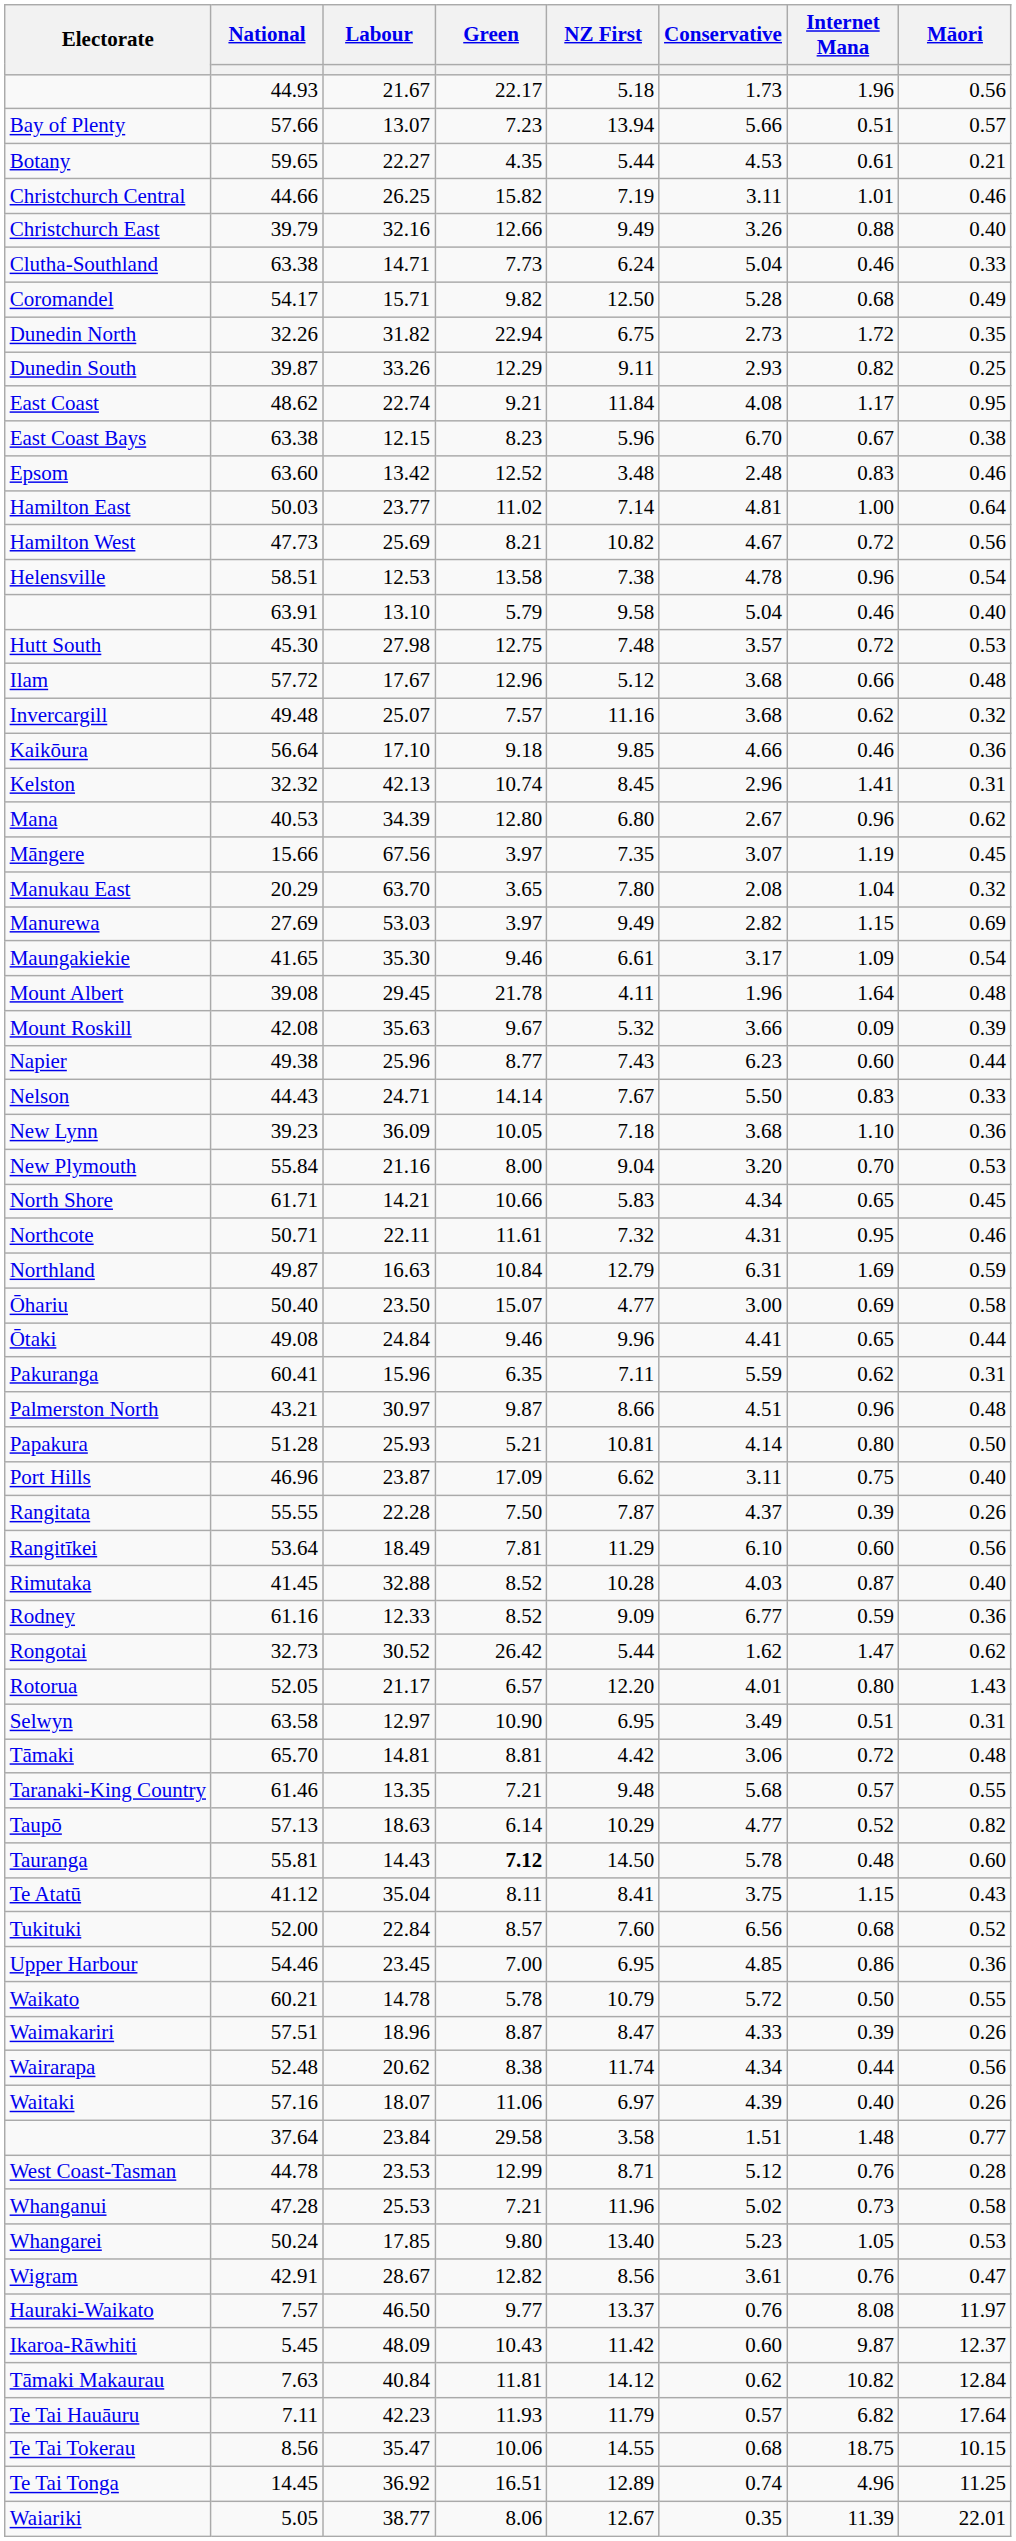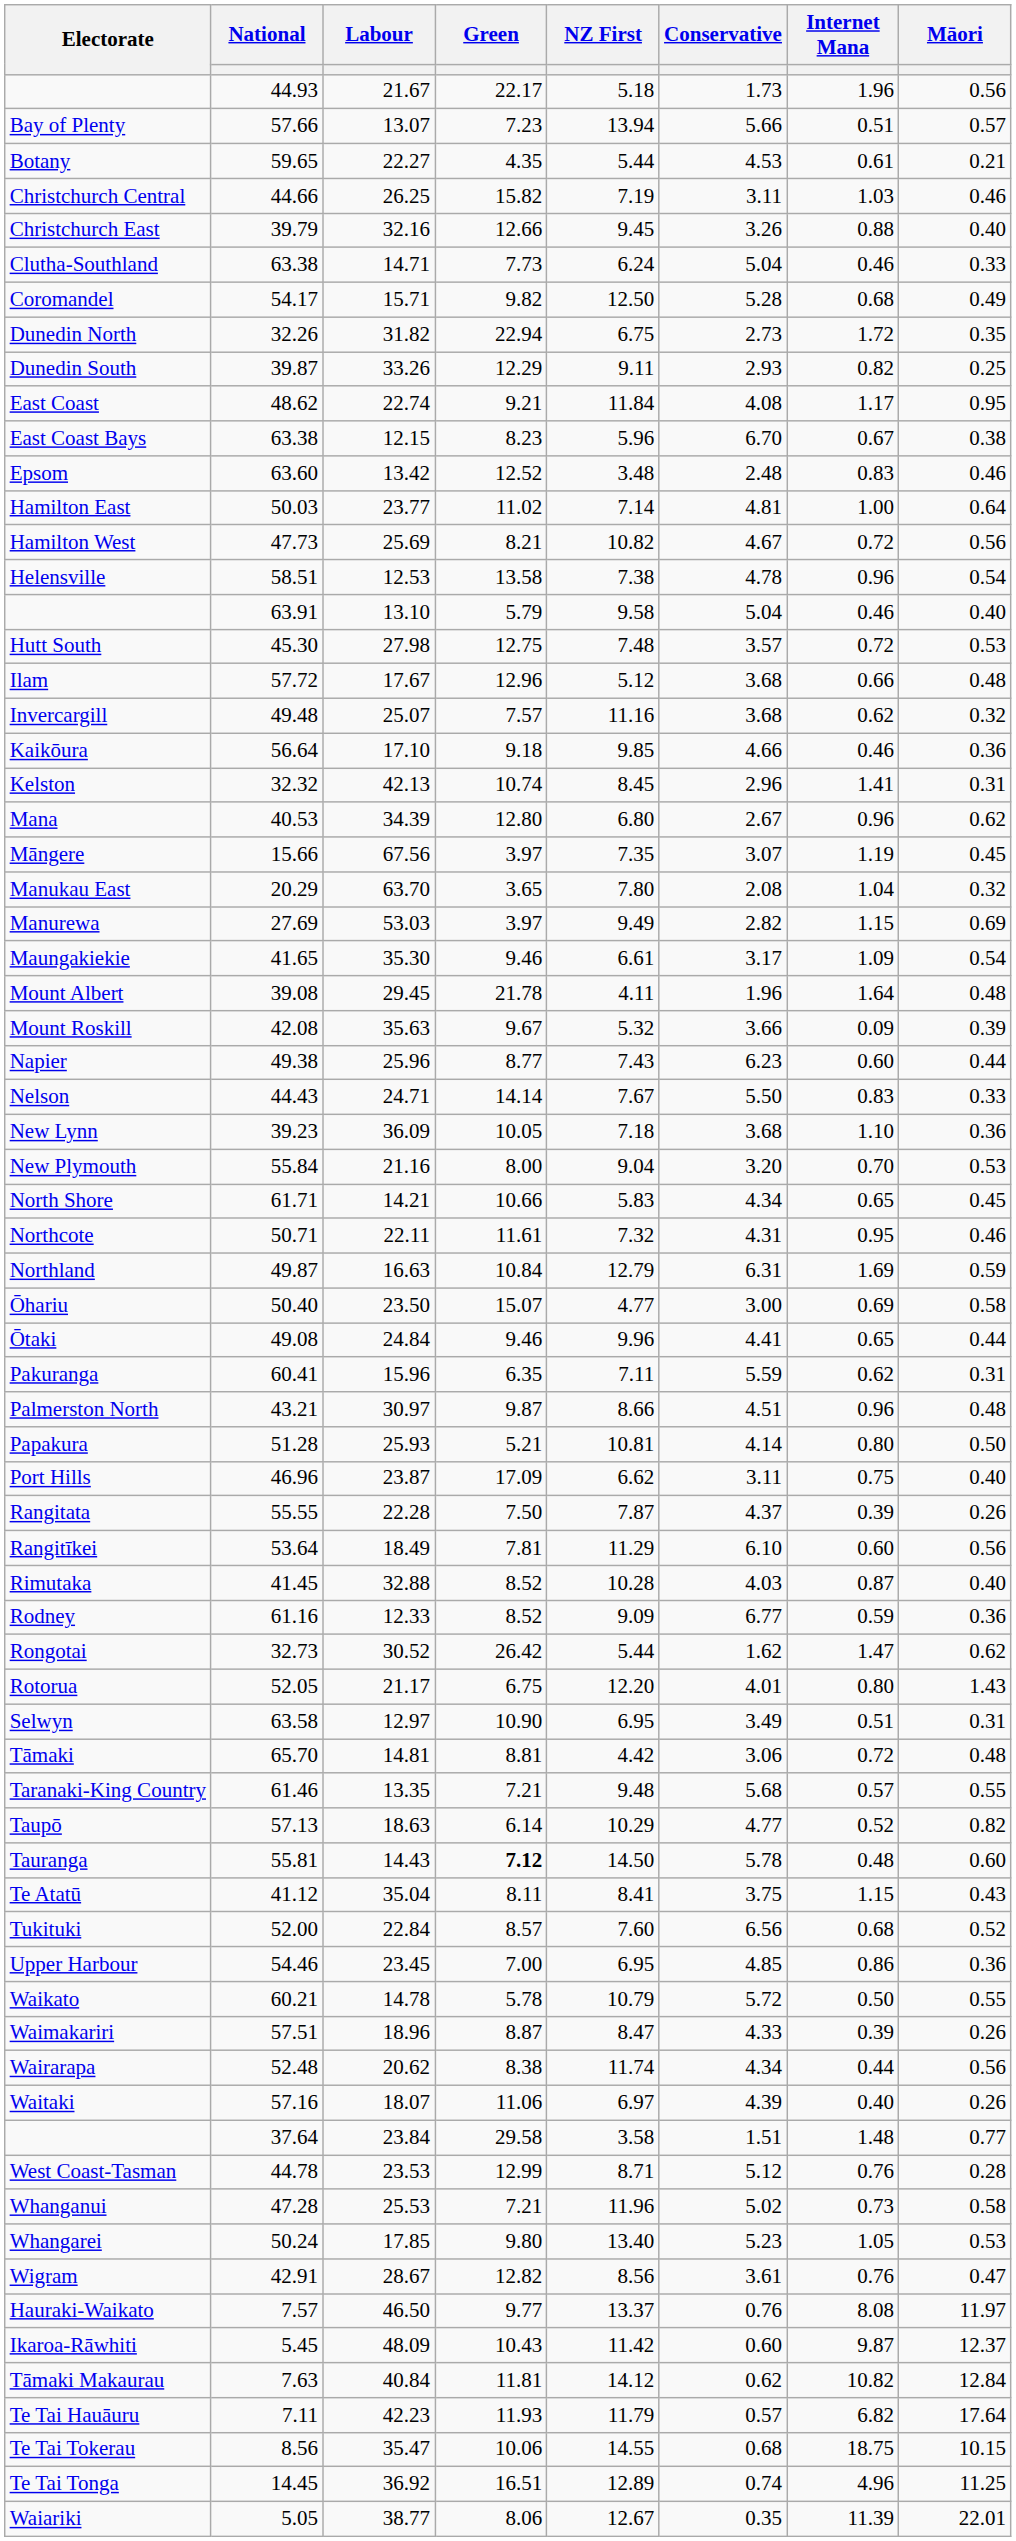(876, 195) 1.01 -> (876, 195) 1.03
(636, 230) 9.49 -> (636, 230) 9.45
(524, 1686) 6.57 -> (524, 1686) 6.75
